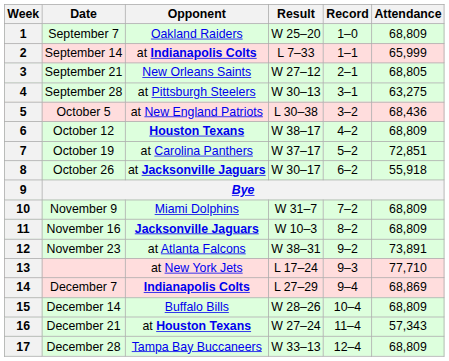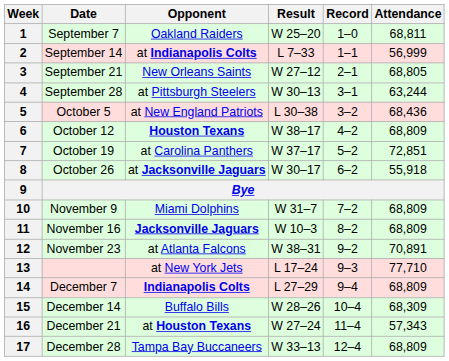(408, 33) 68,809 -> (408, 33) 68,811
(408, 53) 65,999 -> (408, 53) 56,999
(408, 92) 63,275 -> (408, 92) 63,244
(408, 248) 73,891 -> (408, 248) 70,891
(408, 287) 68,869 -> (408, 287) 68,809
(408, 307) 68,809 -> (408, 307) 68,309
